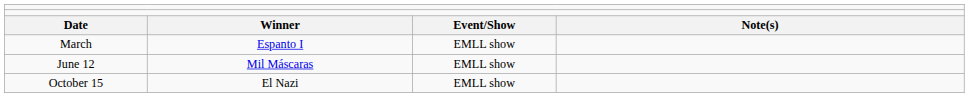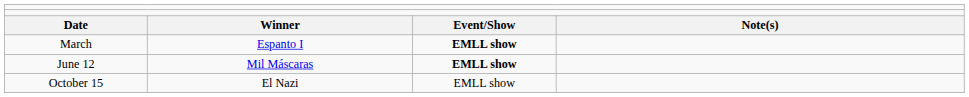(484, 44) normal -> (484, 44) bold
(484, 63) normal -> (484, 63) bold
